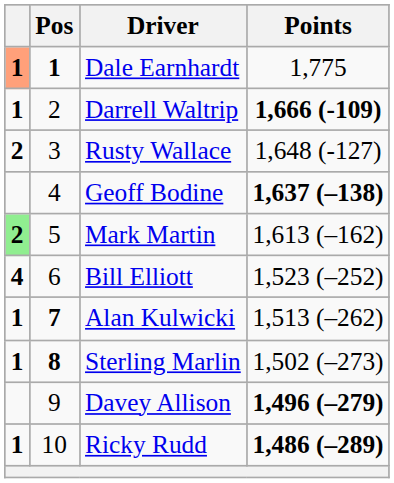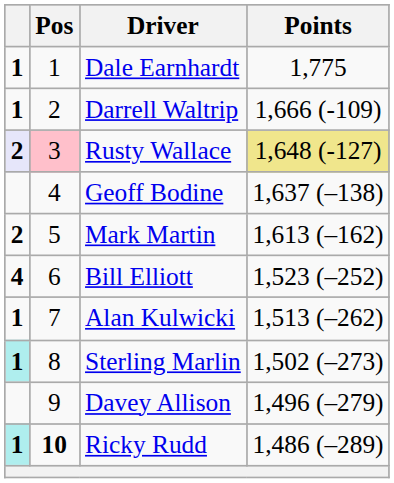(17, 67) lightsalmon background -> (17, 67) no background
(54, 67) bold -> (54, 67) normal
(318, 109) bold -> (318, 109) normal
(17, 151) no background -> (17, 151) lavender background
(54, 151) no background -> (54, 151) pink background
(318, 151) no background -> (318, 151) khaki background
(318, 193) bold -> (318, 193) normal
(17, 234) lightgreen background -> (17, 234) no background
(54, 318) bold -> (54, 318) normal
(17, 360) no background -> (17, 360) paleturquoise background
(54, 360) bold -> (54, 360) normal
(318, 402) bold -> (318, 402) normal
(17, 444) no background -> (17, 444) paleturquoise background
(54, 444) normal -> (54, 444) bold
(318, 444) bold -> (318, 444) normal
